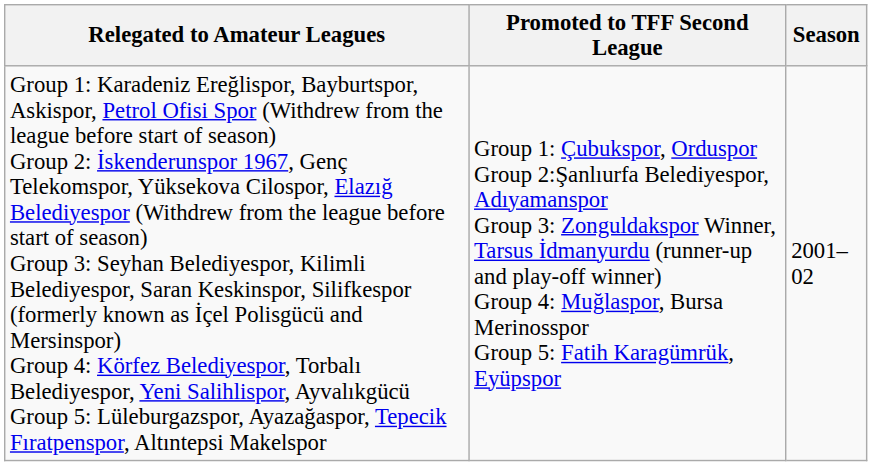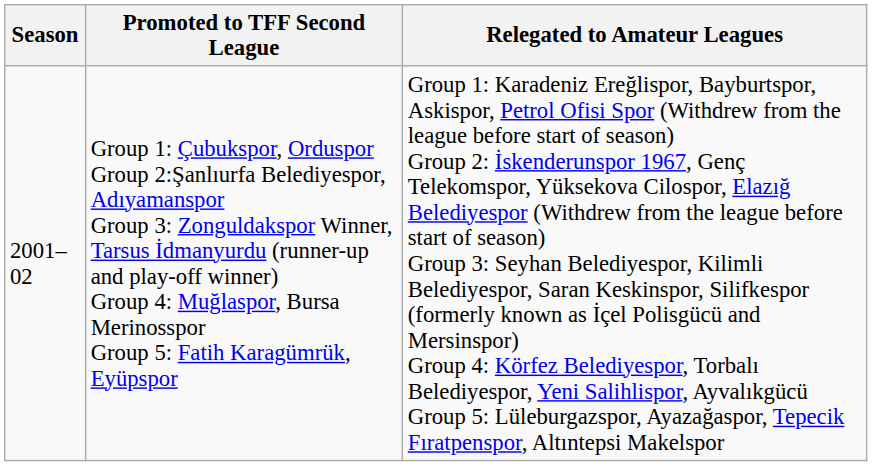columns swapped: (826, 35) <-> (237, 35)
